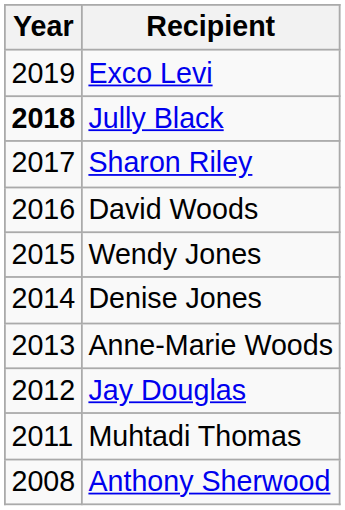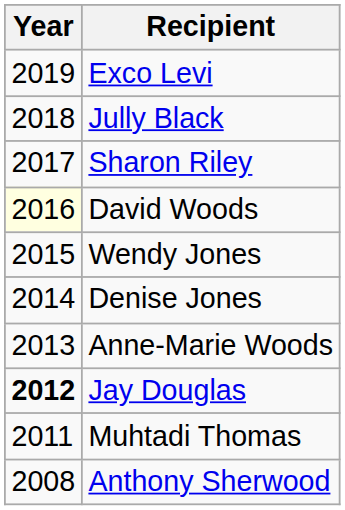(43, 118) bold -> (43, 118) normal
(43, 208) no background -> (43, 208) lightyellow background
(43, 390) normal -> (43, 390) bold
